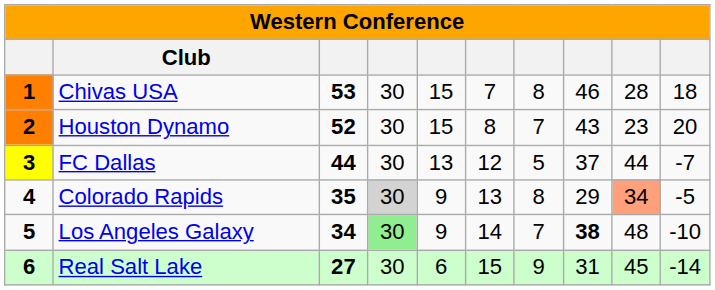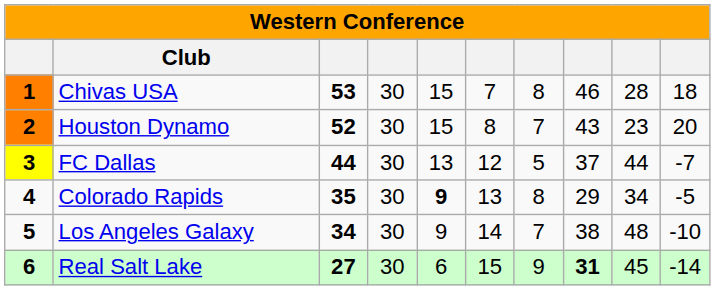(392, 197) lightgrey background -> (392, 197) no background
(441, 197) normal -> (441, 197) bold
(636, 197) lightsalmon background -> (636, 197) no background
(392, 232) lightgreen background -> (392, 232) no background
(587, 232) bold -> (587, 232) normal
(587, 267) normal -> (587, 267) bold
